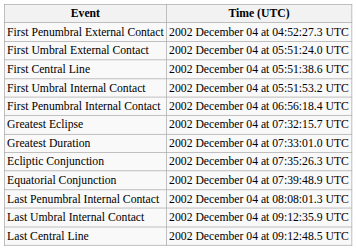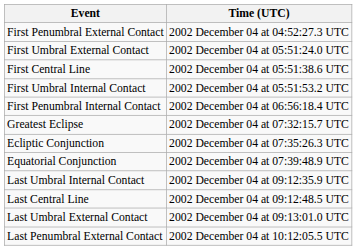- row: (49, 143)
- row: (83, 198)
+ row: (77, 217)
+ row: (85, 236)
